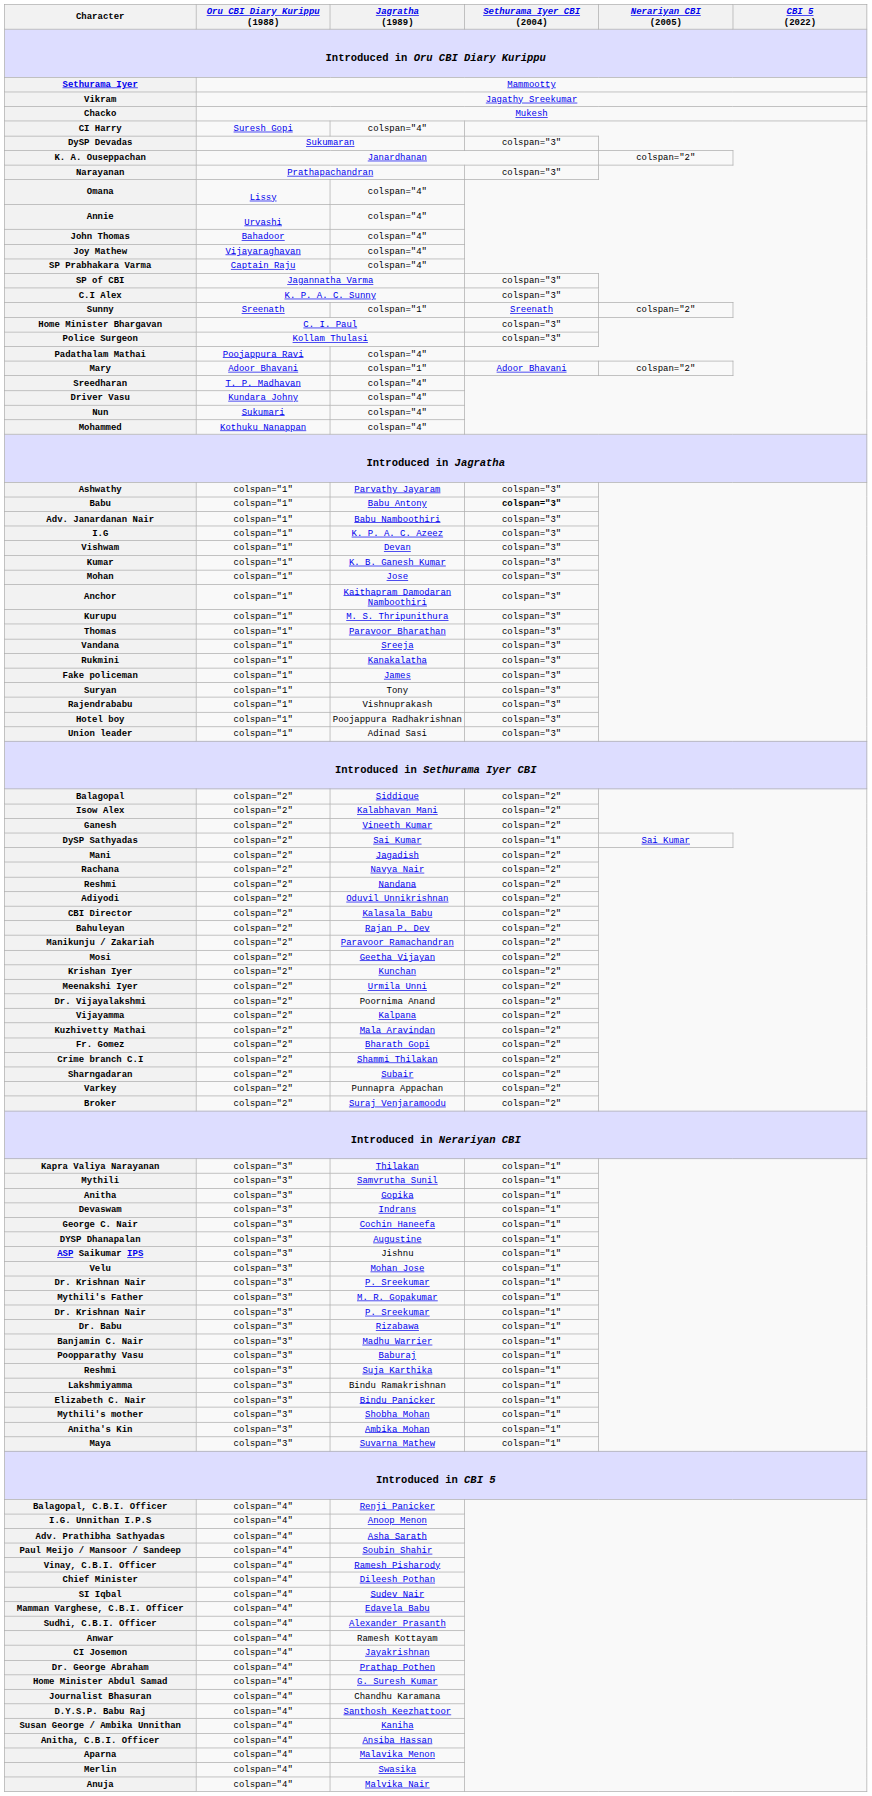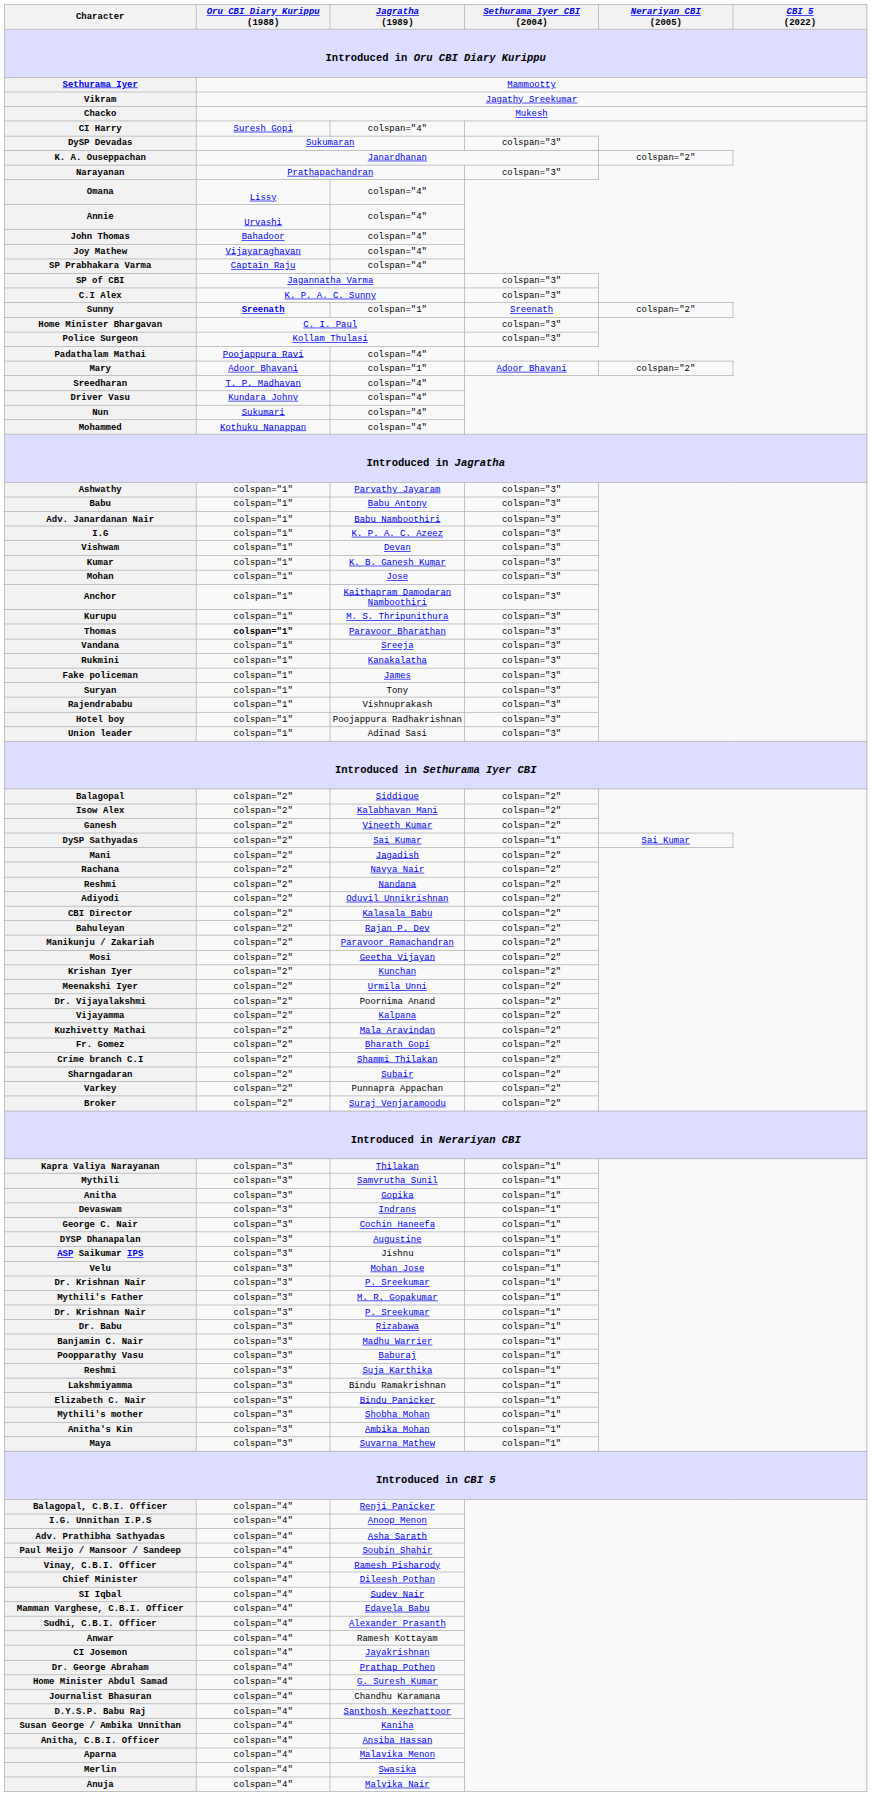(263, 310) normal -> (263, 310) bold
(532, 504) bold -> (532, 504) normal
(263, 632) normal -> (263, 632) bold
